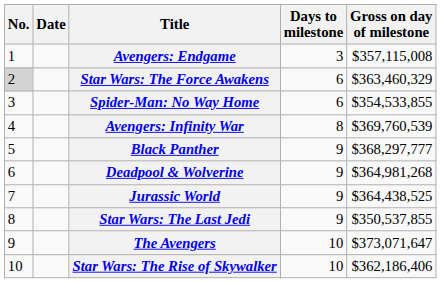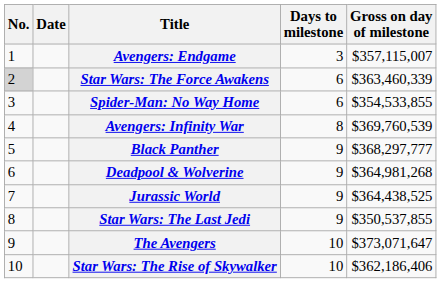(392, 56) $357,115,008 -> (392, 56) $357,115,007
(392, 79) $363,460,329 -> (392, 79) $363,460,339
